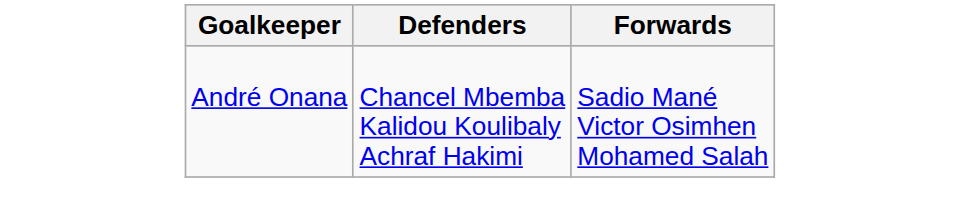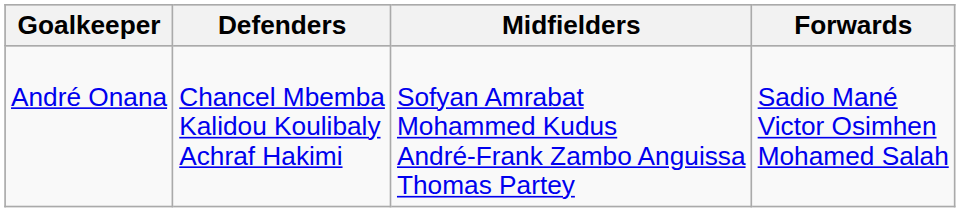+ column: (571, 25)
